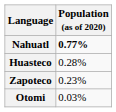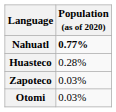(72, 80) 0.23% -> (72, 80) 0.03%
